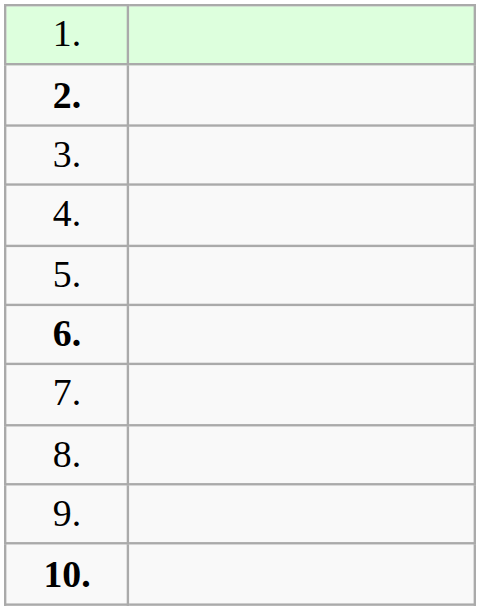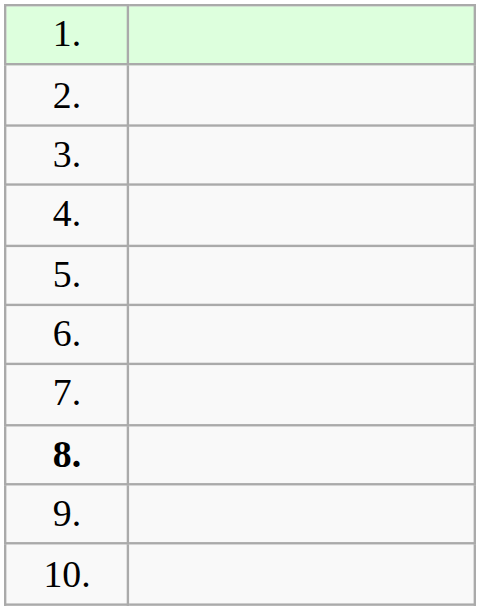(67, 94) bold -> (67, 94) normal
(67, 333) bold -> (67, 333) normal
(67, 453) normal -> (67, 453) bold
(67, 573) bold -> (67, 573) normal
